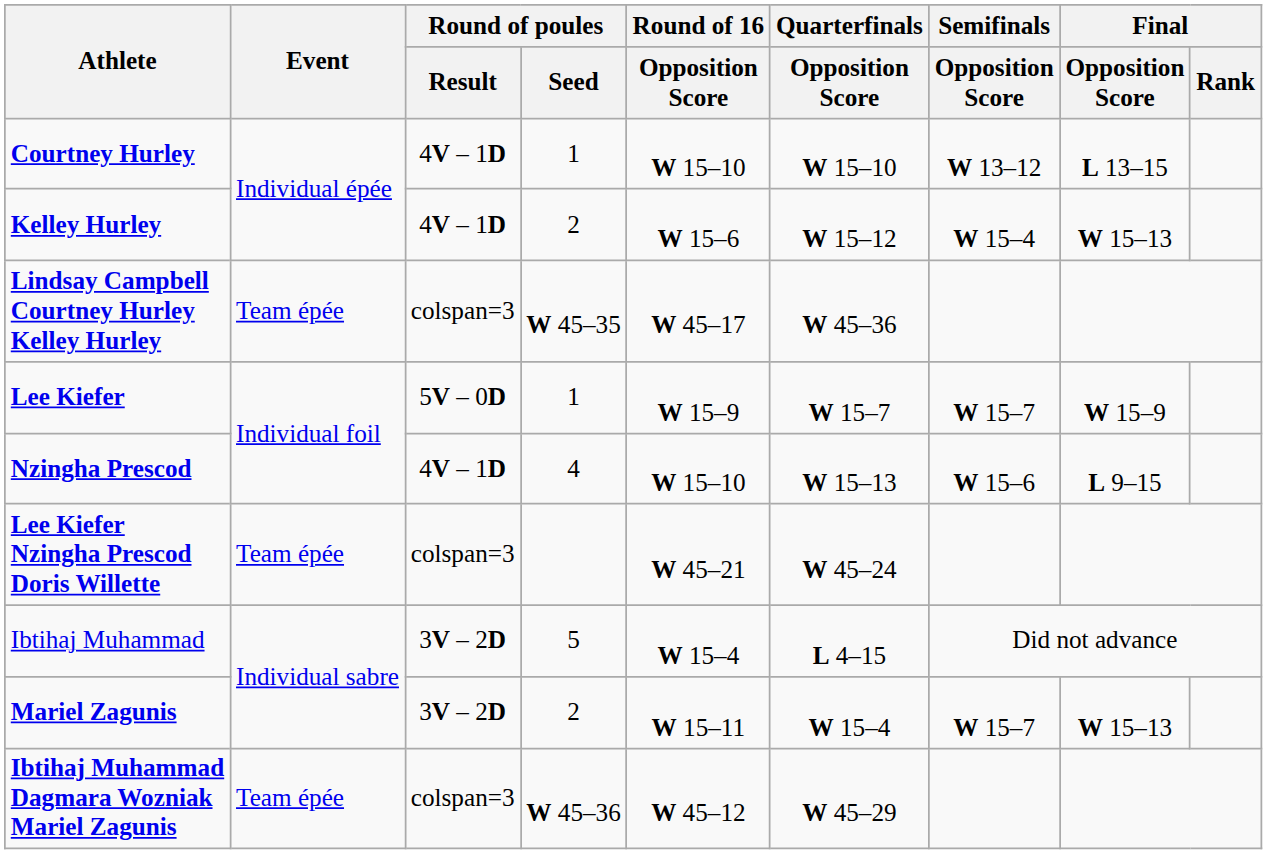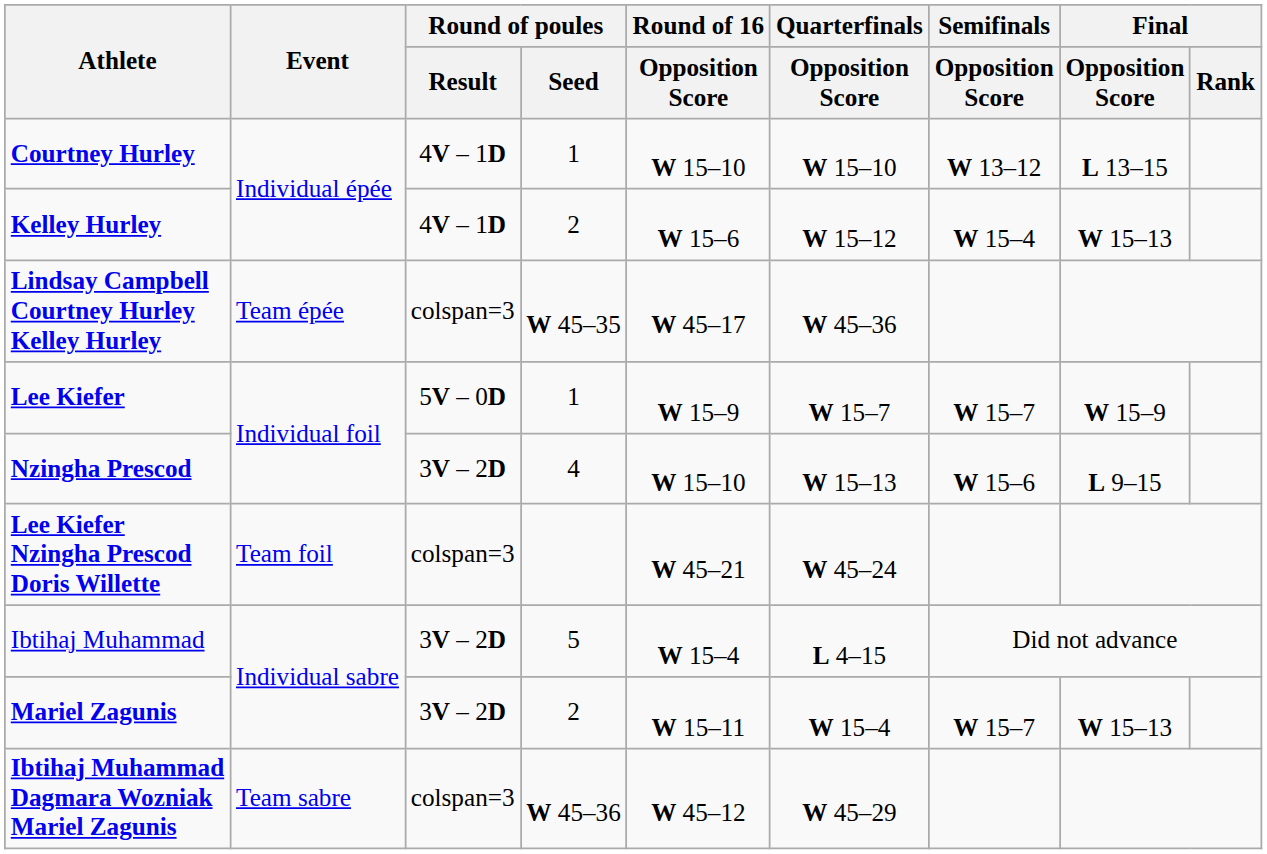(463, 468) 4V – 1D -> (463, 468) 3V – 2D
(290, 554) Team épée -> (284, 554) Team foil
(290, 798) Team épée -> (294, 798) Team sabre
